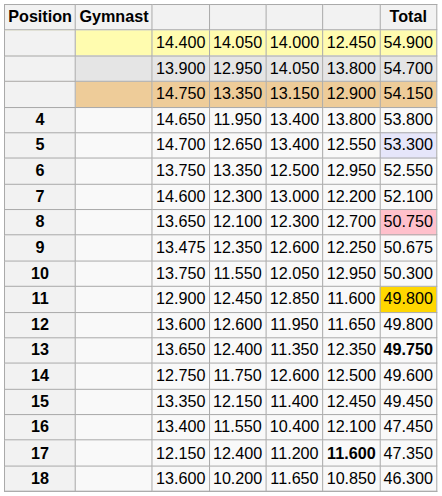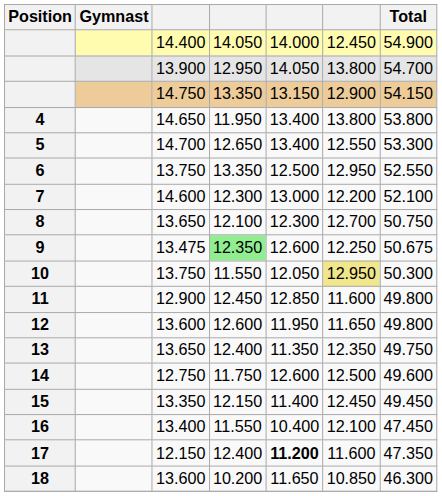(408, 145) lavender background -> (408, 145) no background
(408, 222) pink background -> (408, 222) no background
(238, 247) no background -> (238, 247) lightgreen background
(351, 273) no background -> (351, 273) khaki background
(408, 299) gold background -> (408, 299) no background
(408, 350) bold -> (408, 350) normal
(294, 453) normal -> (294, 453) bold
(351, 453) bold -> (351, 453) normal
